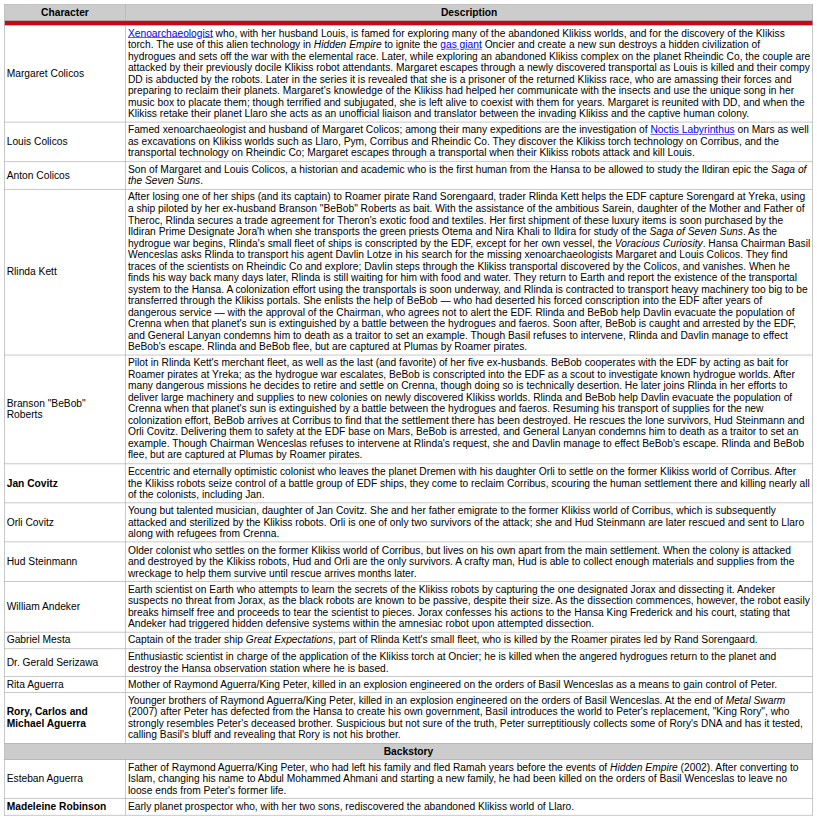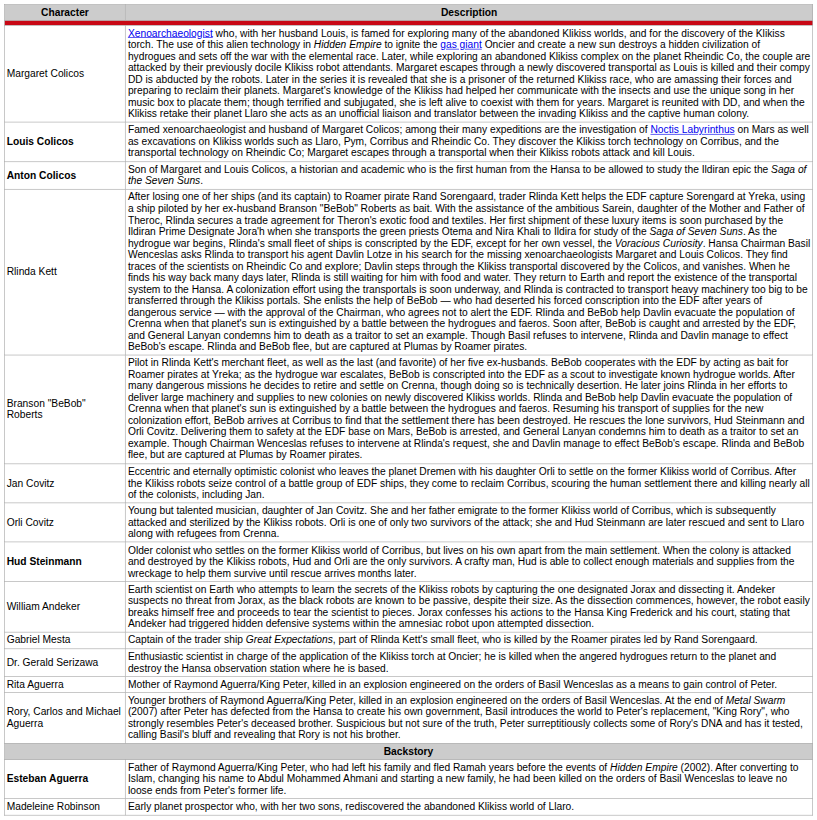(37, 141) normal -> (40, 141) bold
(38, 175) normal -> (41, 175) bold
(32, 483) bold -> (31, 483) normal
(42, 561) normal -> (44, 561) bold
(47, 718) bold -> (64, 718) normal
(45, 779) normal -> (47, 779) bold
(56, 807) bold -> (53, 807) normal
